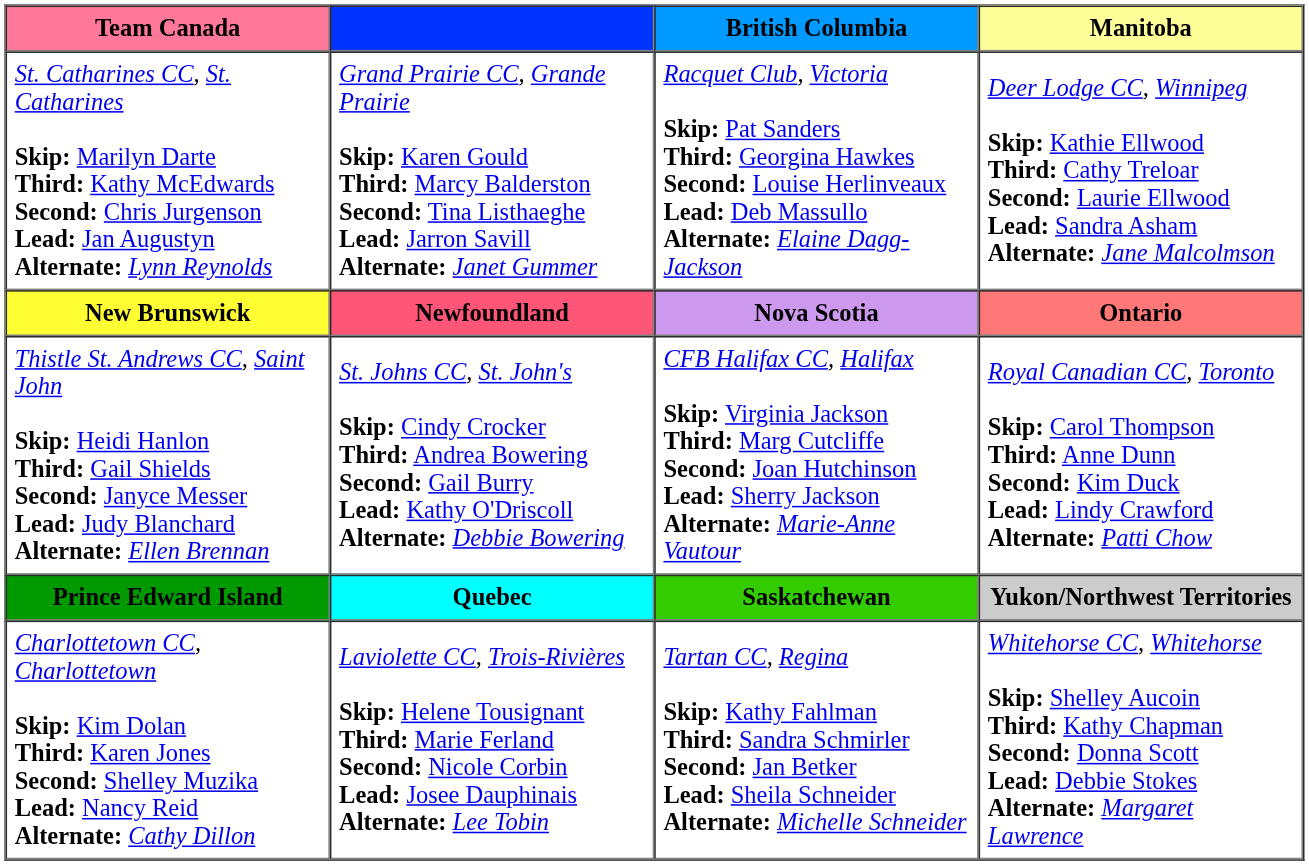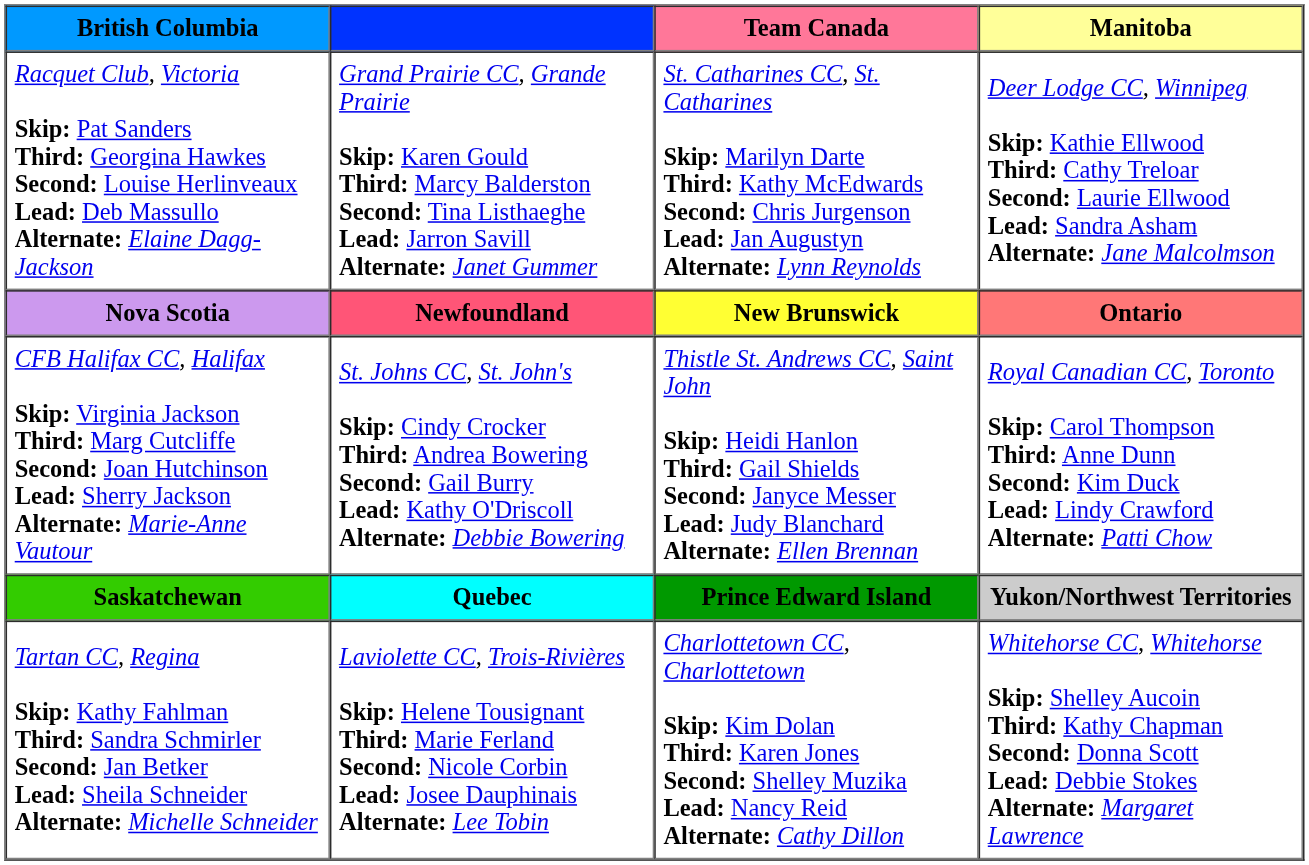columns swapped: (168, 28) <-> (816, 28)
